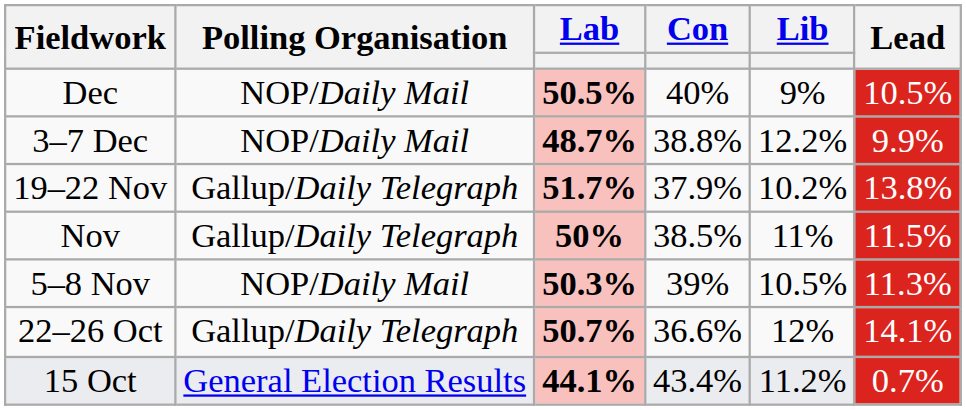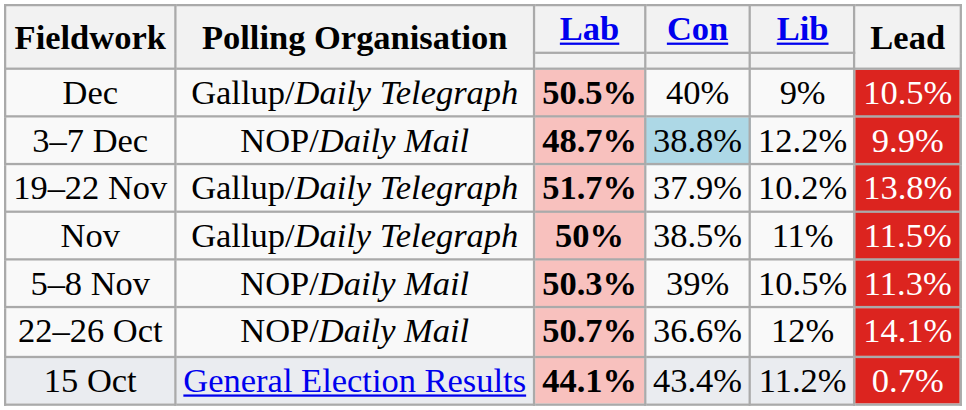(355, 92) NOP/Daily Mail -> (355, 92) Gallup/Daily Telegraph
(698, 140) no background -> (698, 140) lightblue background
(355, 331) Gallup/Daily Telegraph -> (355, 331) NOP/Daily Mail
